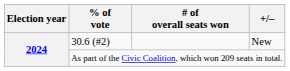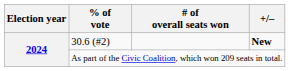(262, 41) normal -> (262, 41) bold
